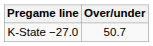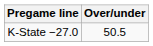(115, 32) 50.7 -> (115, 32) 50.5
